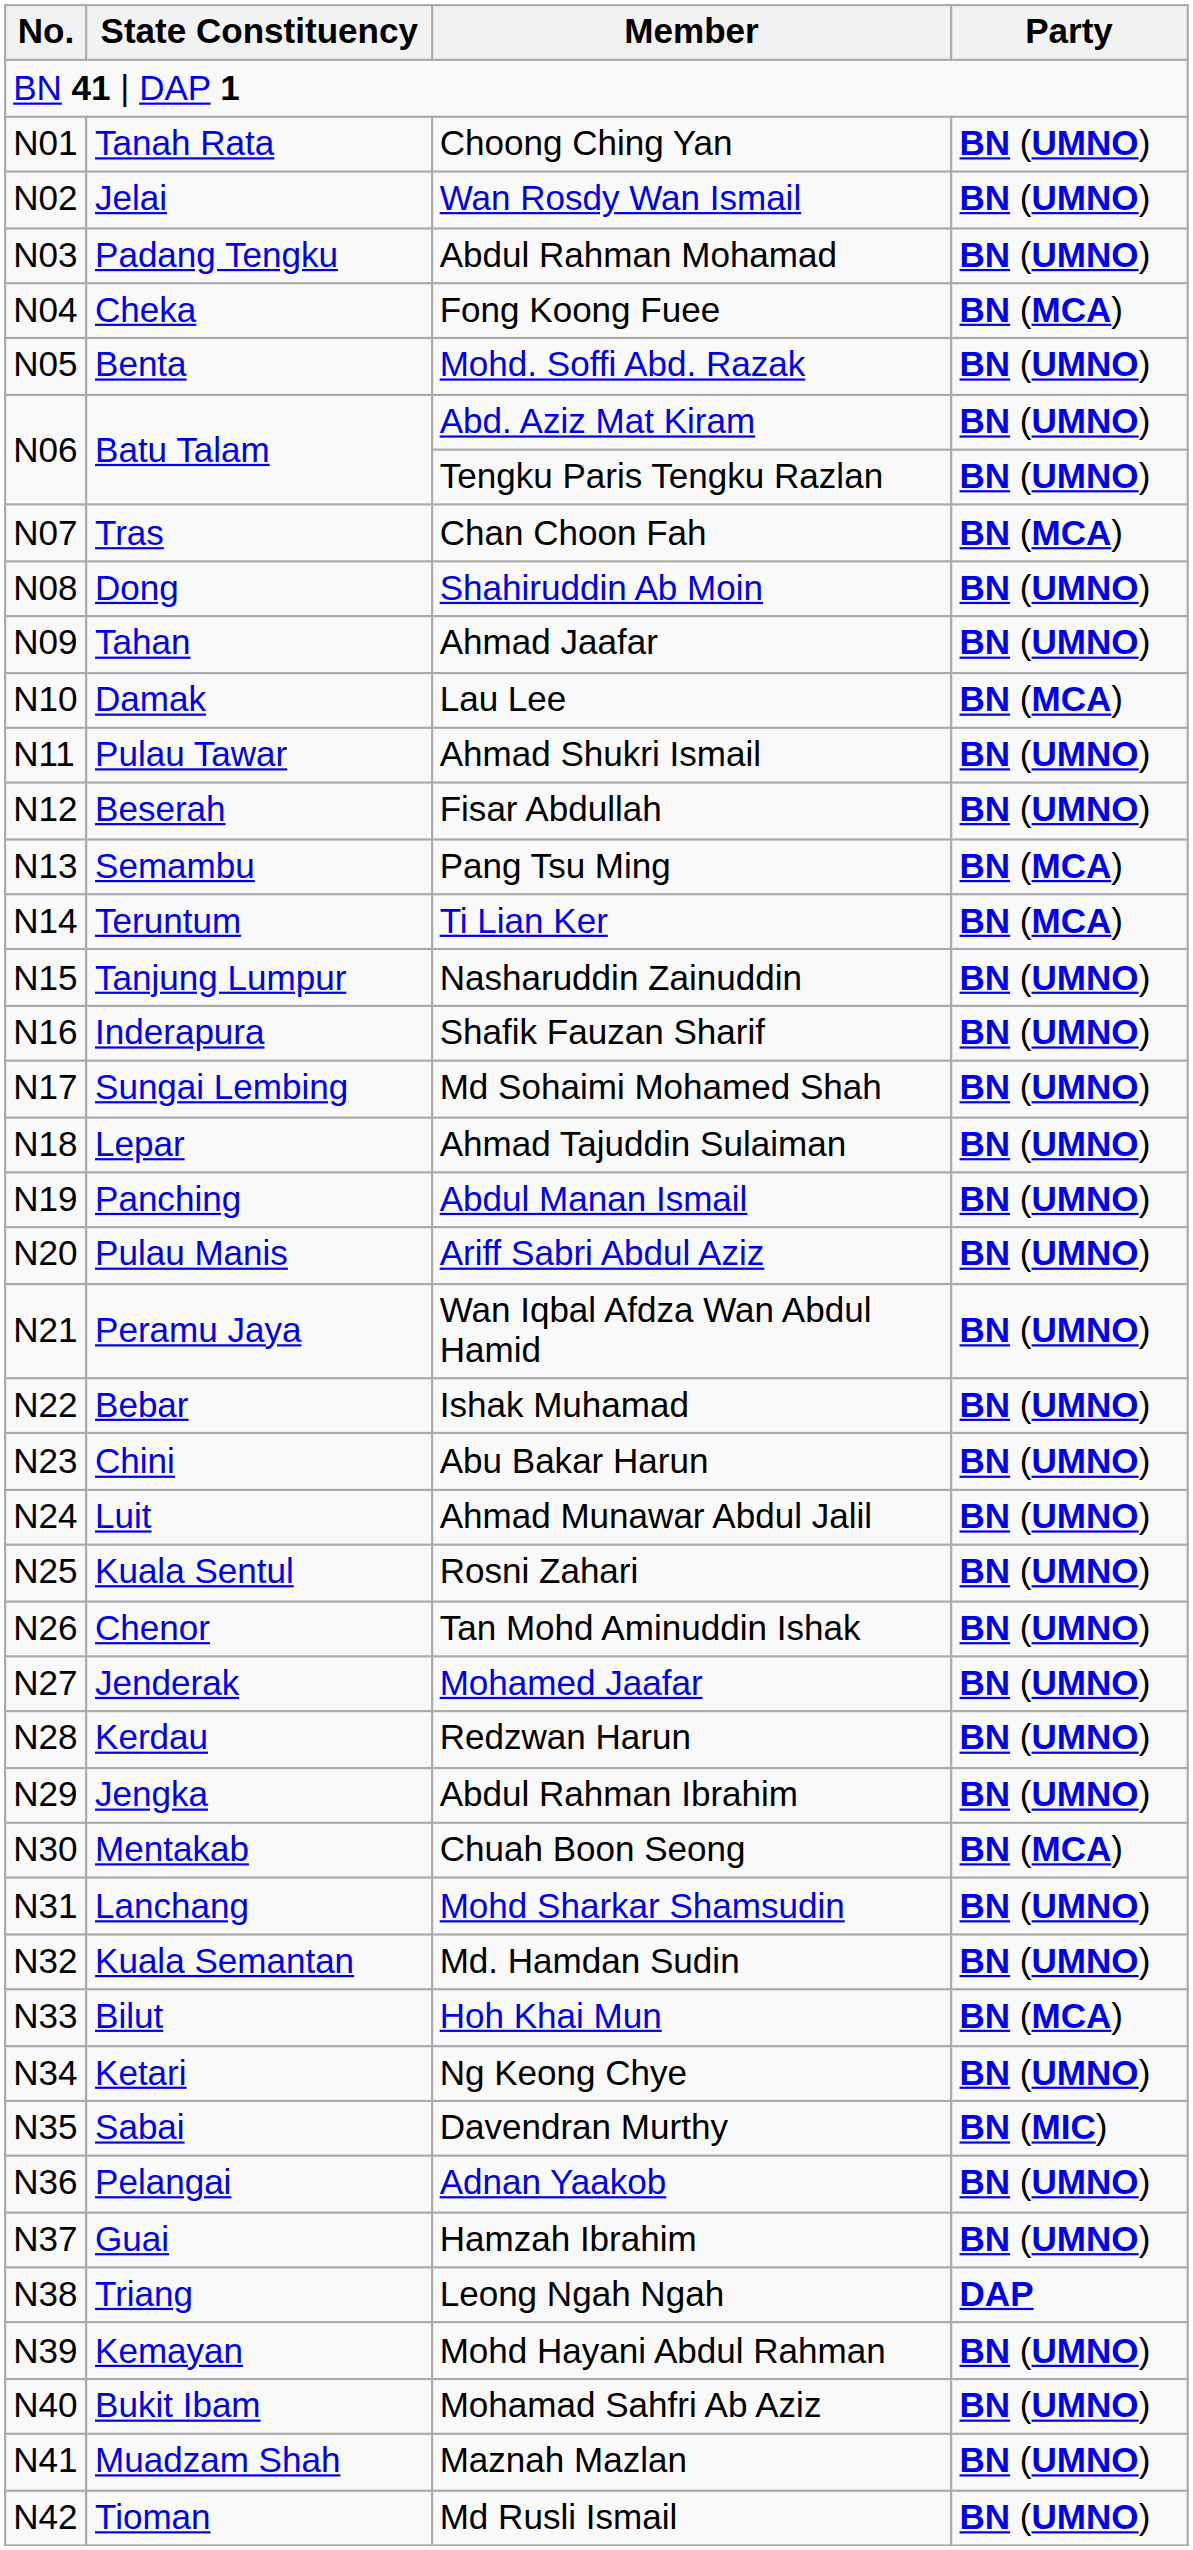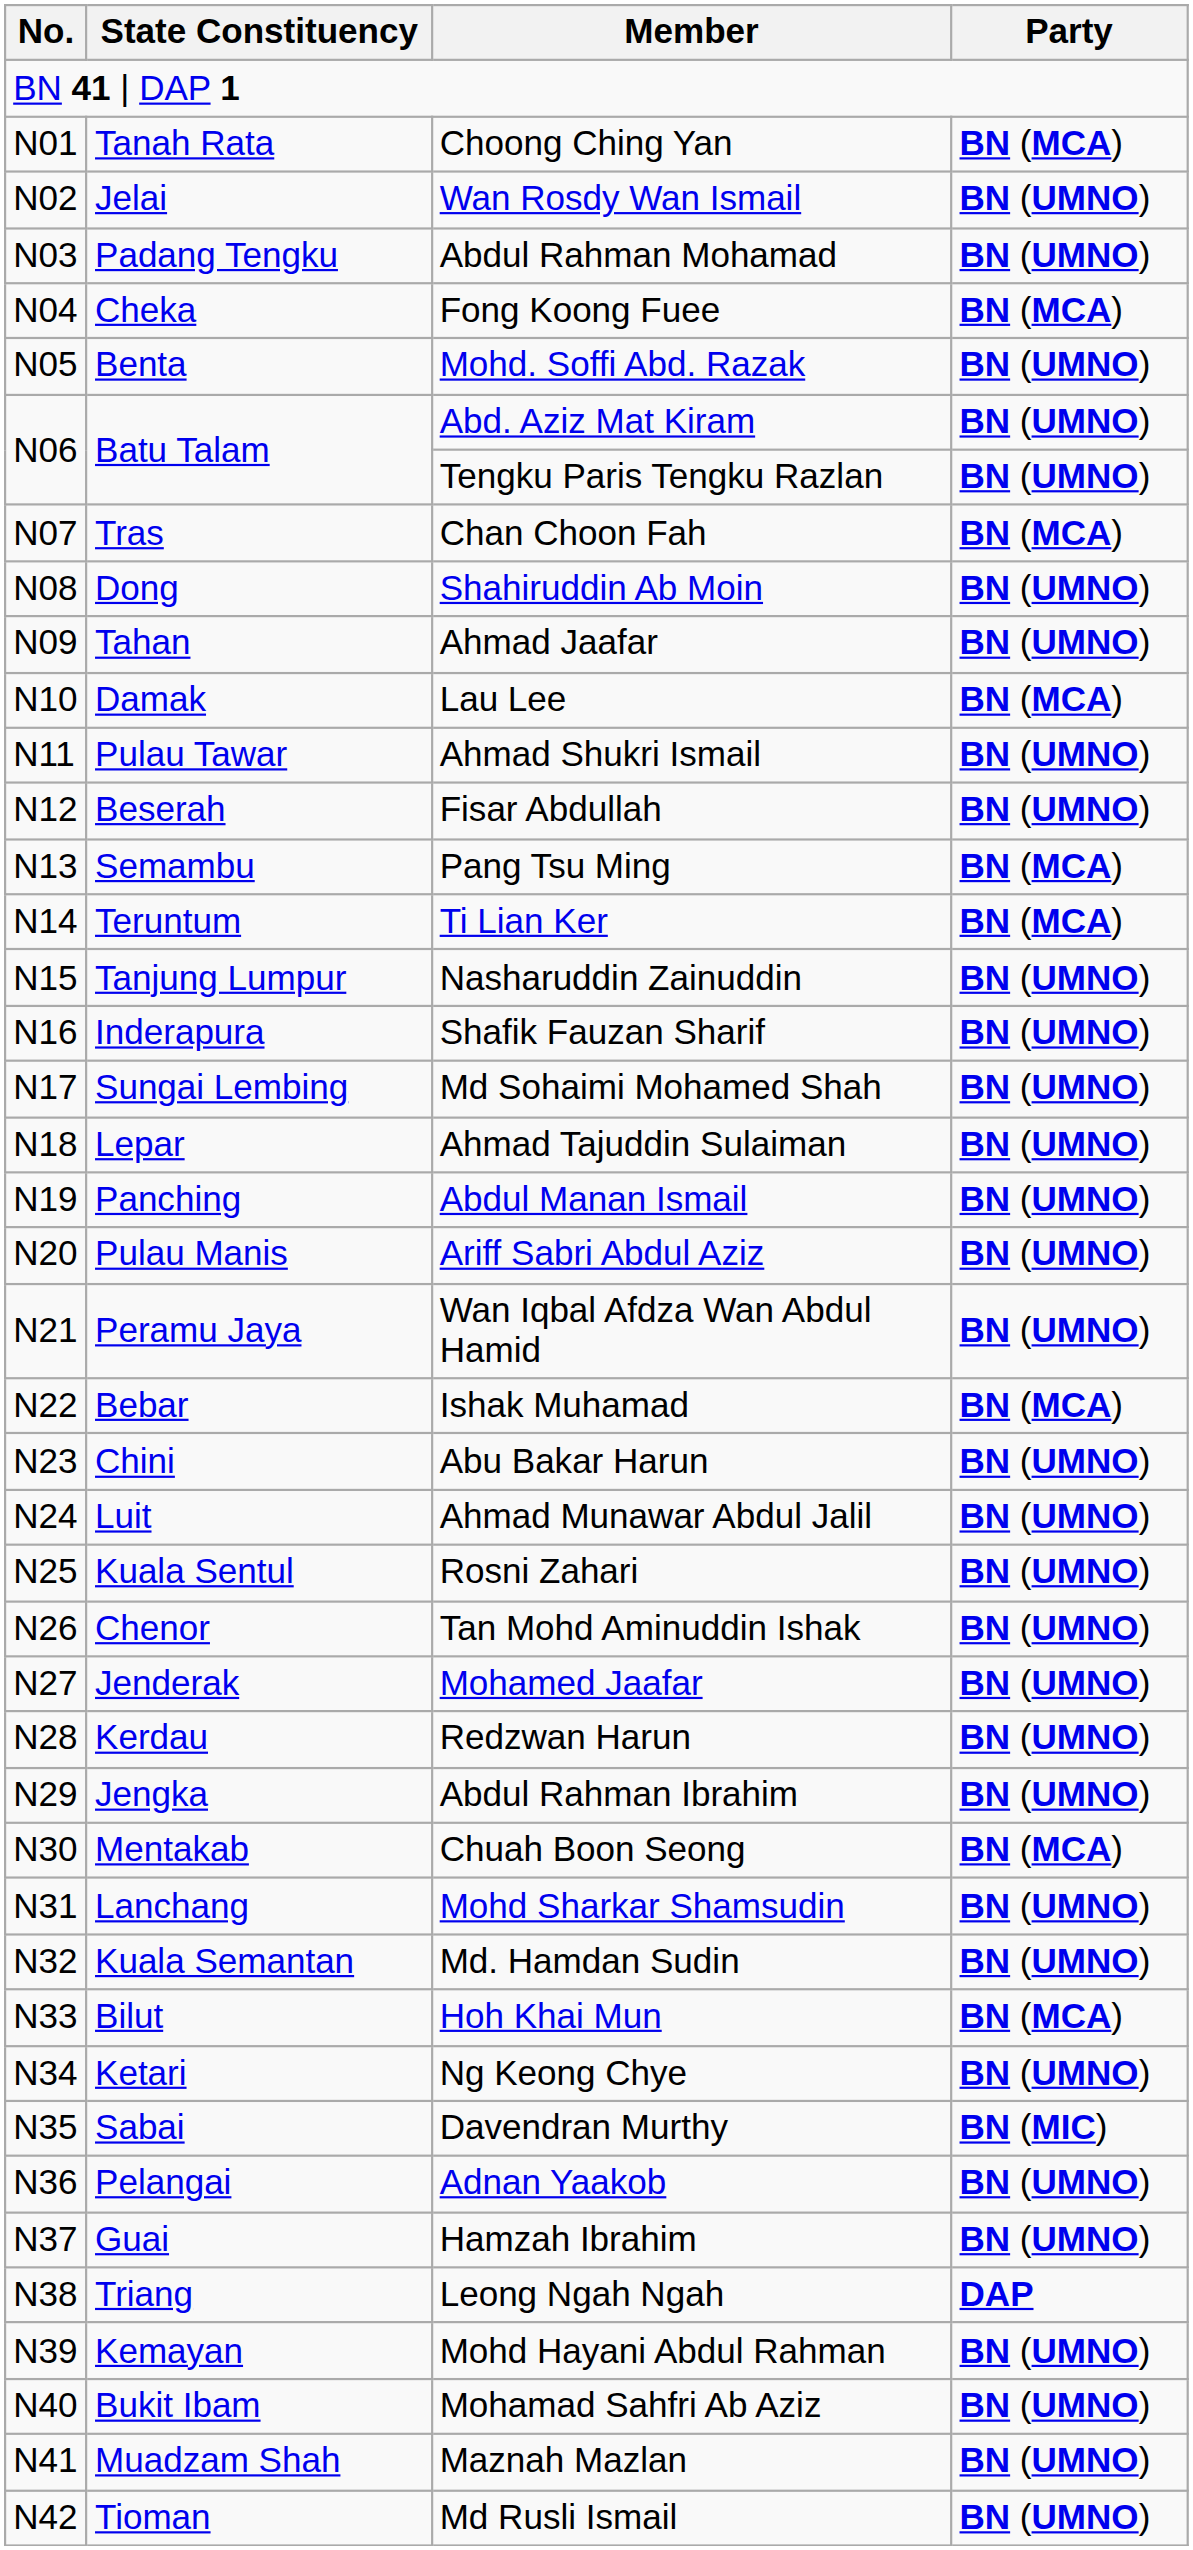(1055, 143) BN (UMNO) -> (1041, 143) BN (MCA)
(1055, 1405) BN (UMNO) -> (1041, 1405) BN (MCA)
